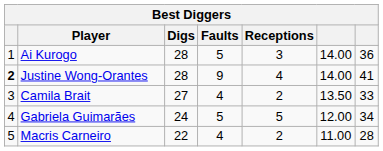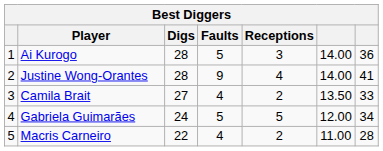(11, 76) bold -> (11, 76) normal
